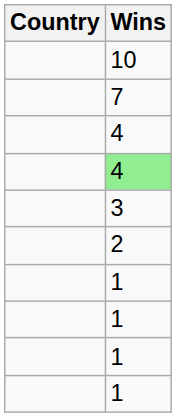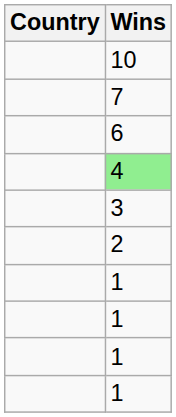(117, 134) 4 -> (117, 134) 6
